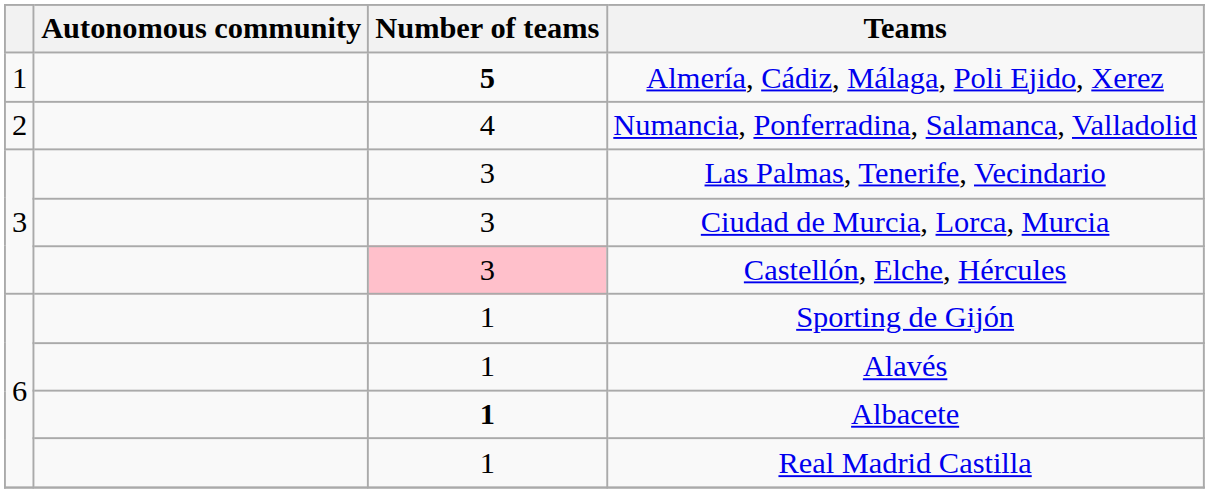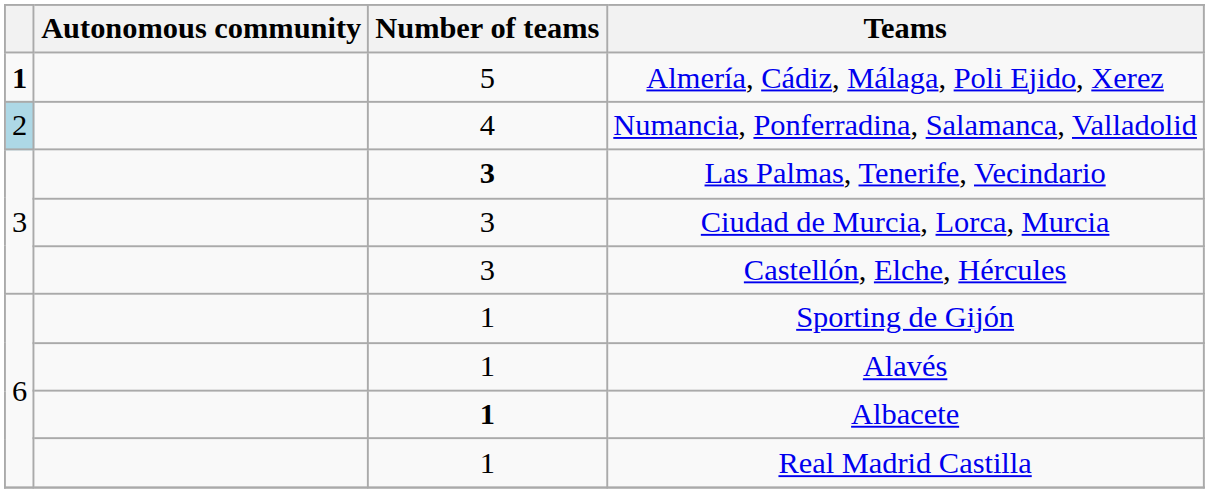(20, 76) normal -> (20, 76) bold
(487, 76) bold -> (487, 76) normal
(20, 125) no background -> (20, 125) lightblue background
(487, 173) normal -> (487, 173) bold
(487, 269) pink background -> (487, 269) no background
